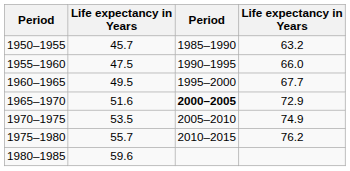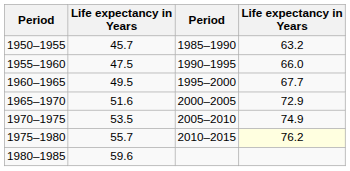(207, 100) bold -> (207, 100) normal
(292, 138) no background -> (292, 138) lightyellow background
